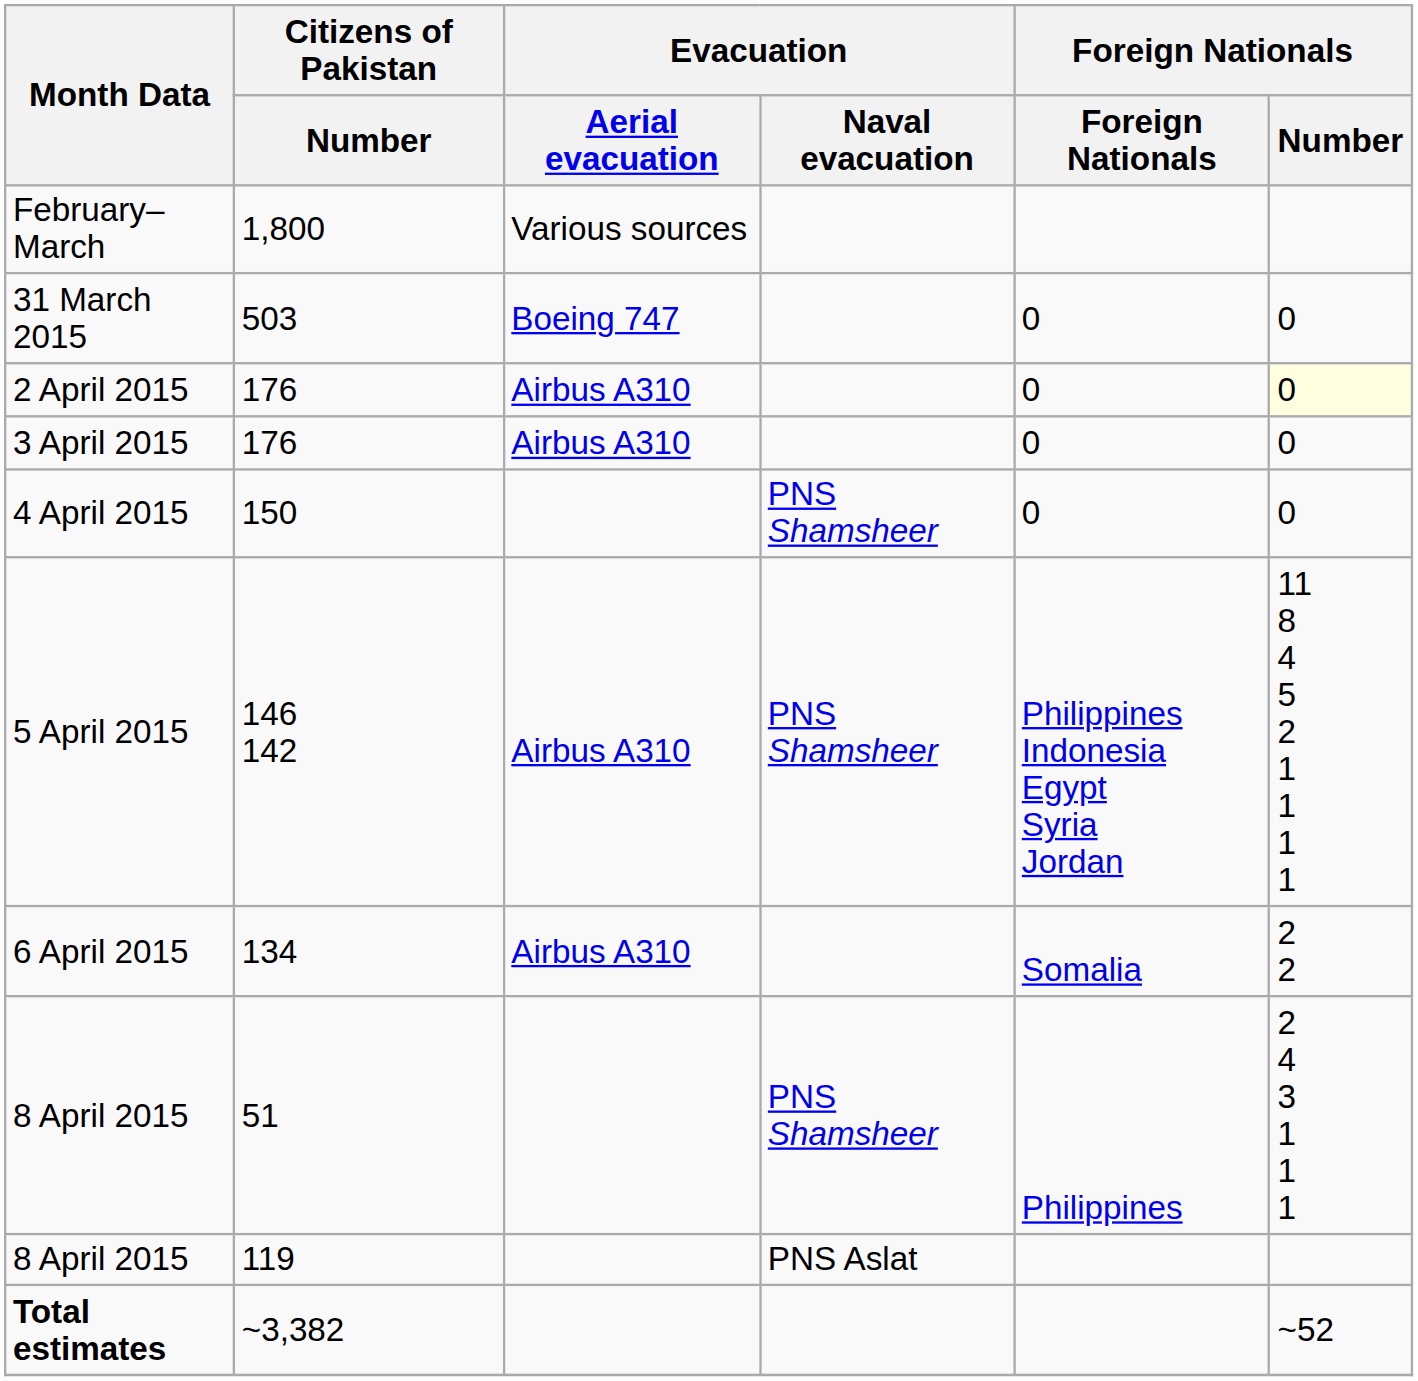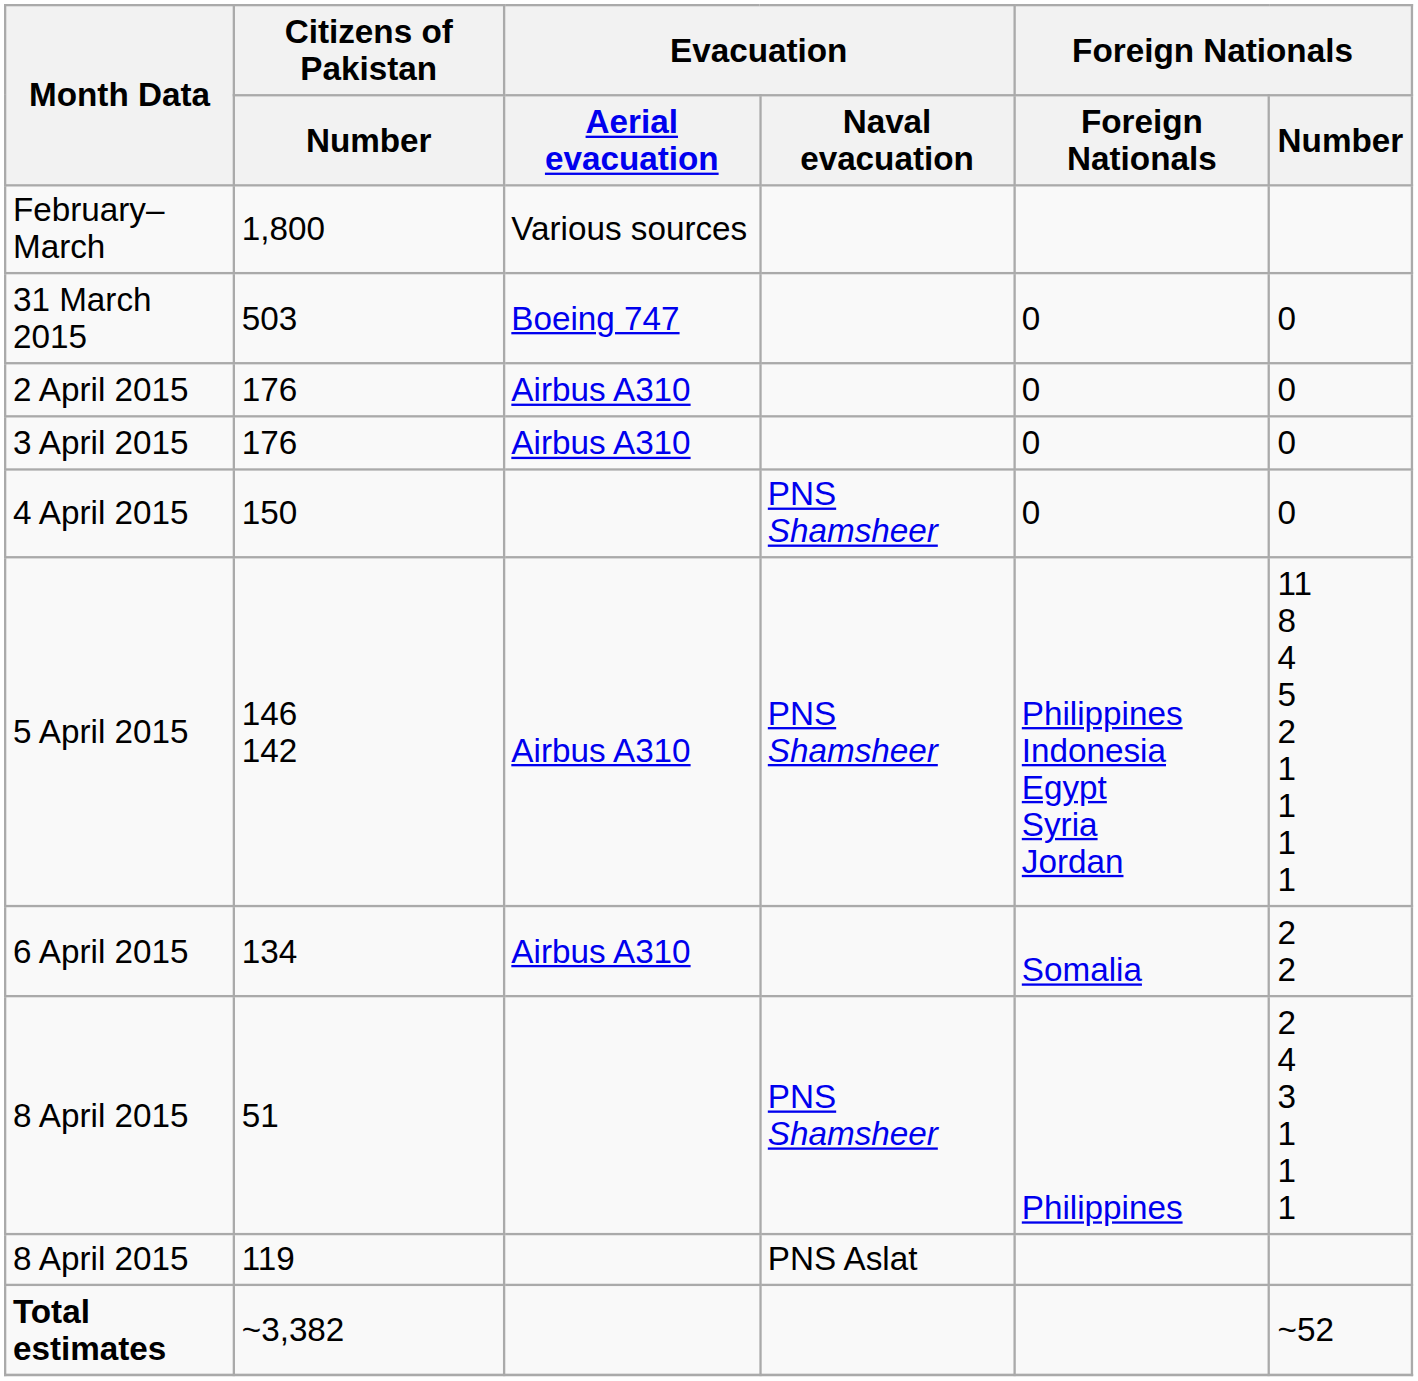(1287, 390) lightyellow background -> (1287, 390) no background
